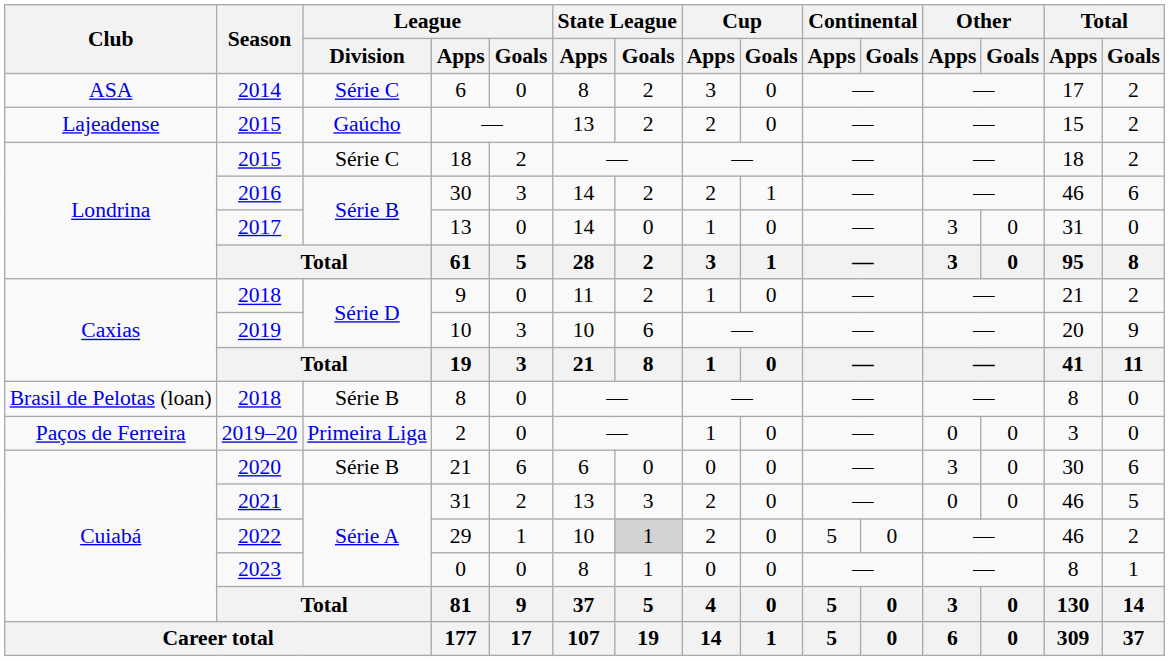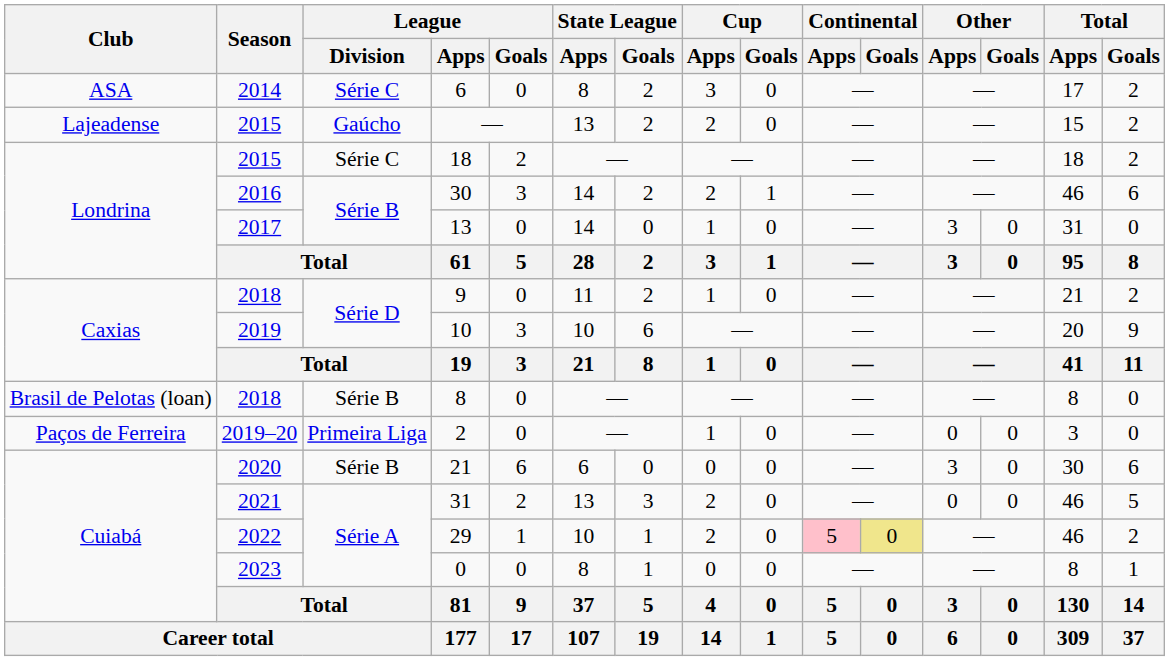(648, 535) lightgrey background -> (648, 535) no background
(832, 535) no background -> (832, 535) pink background
(892, 535) no background -> (892, 535) khaki background
